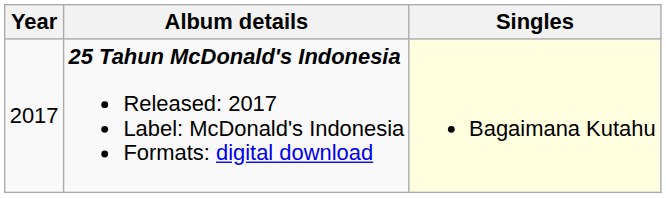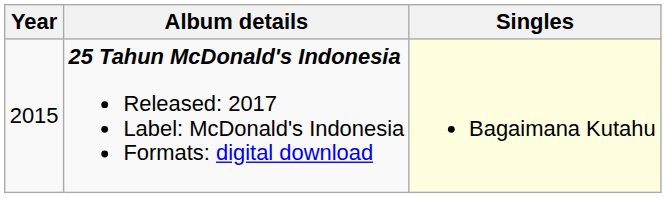(34, 115) 2017 -> (34, 115) 2015
